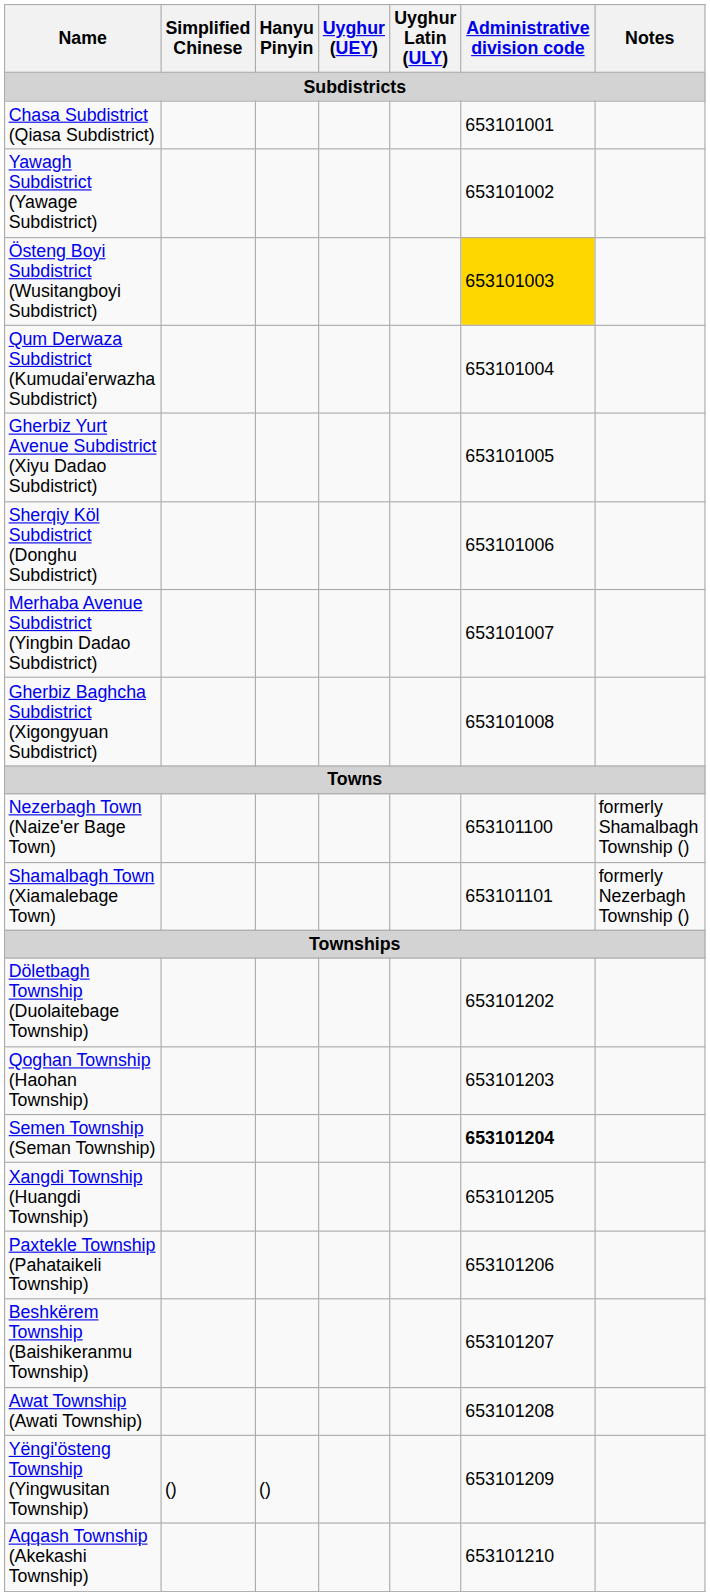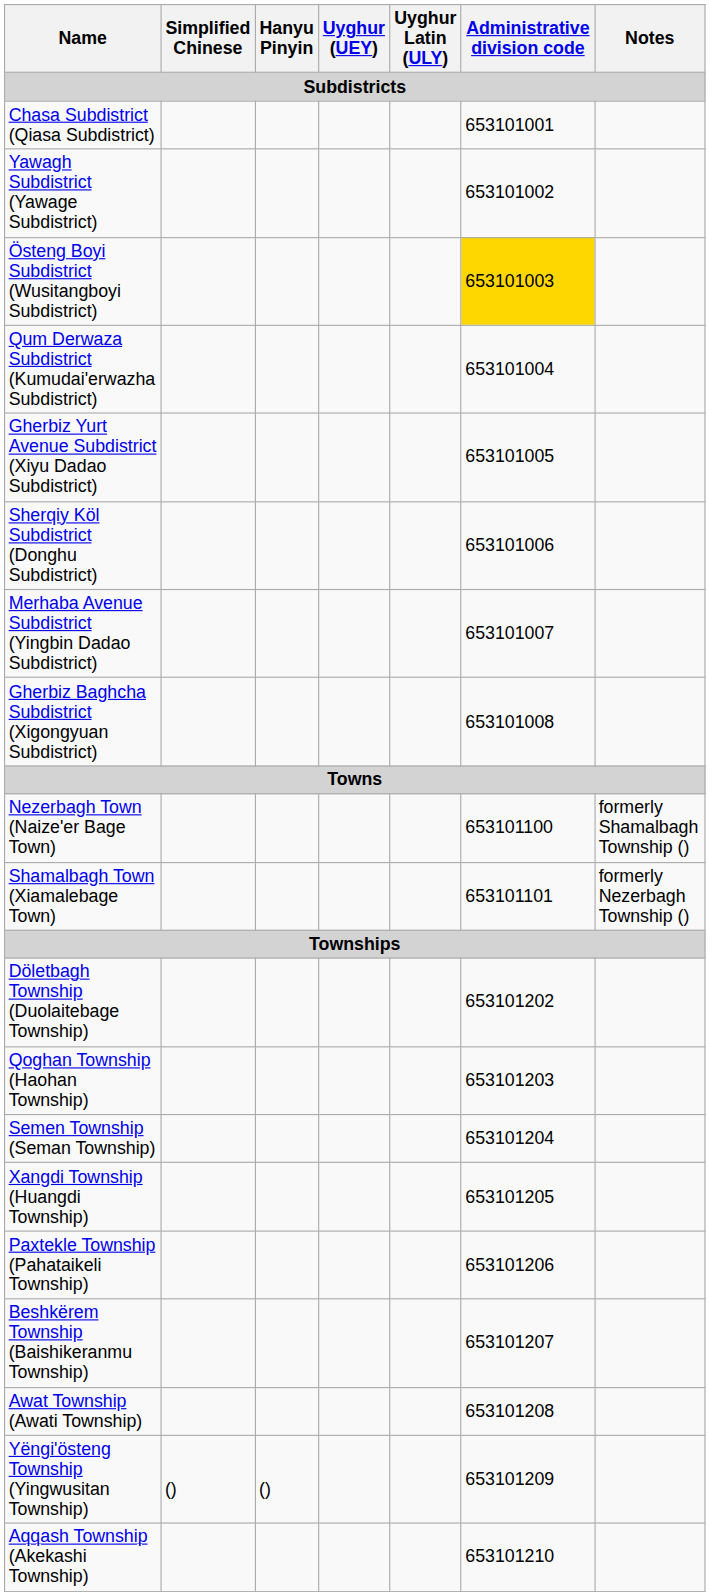(510, 1138) bold -> (510, 1138) normal
